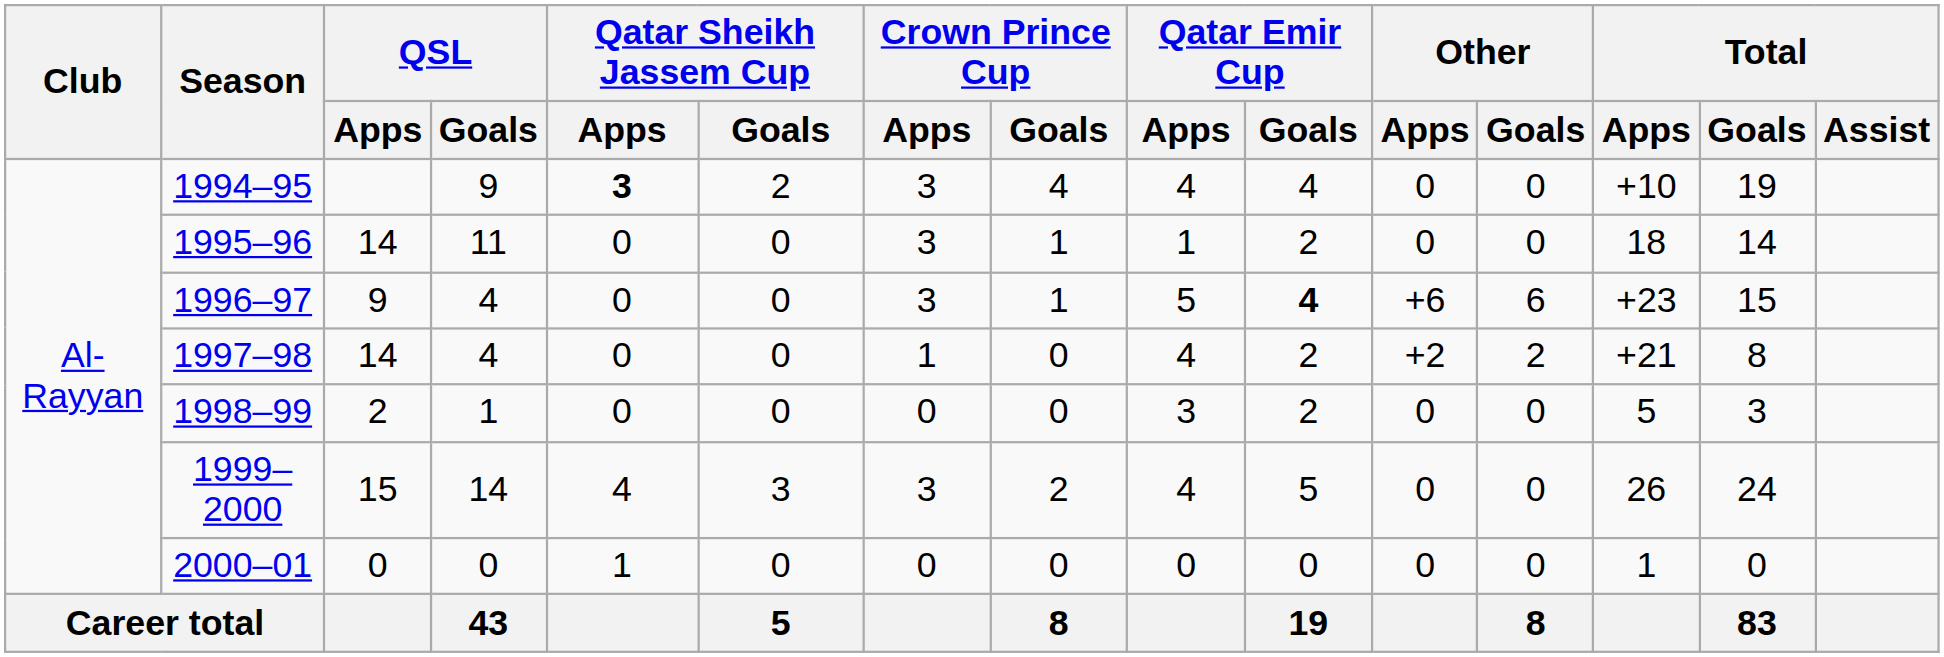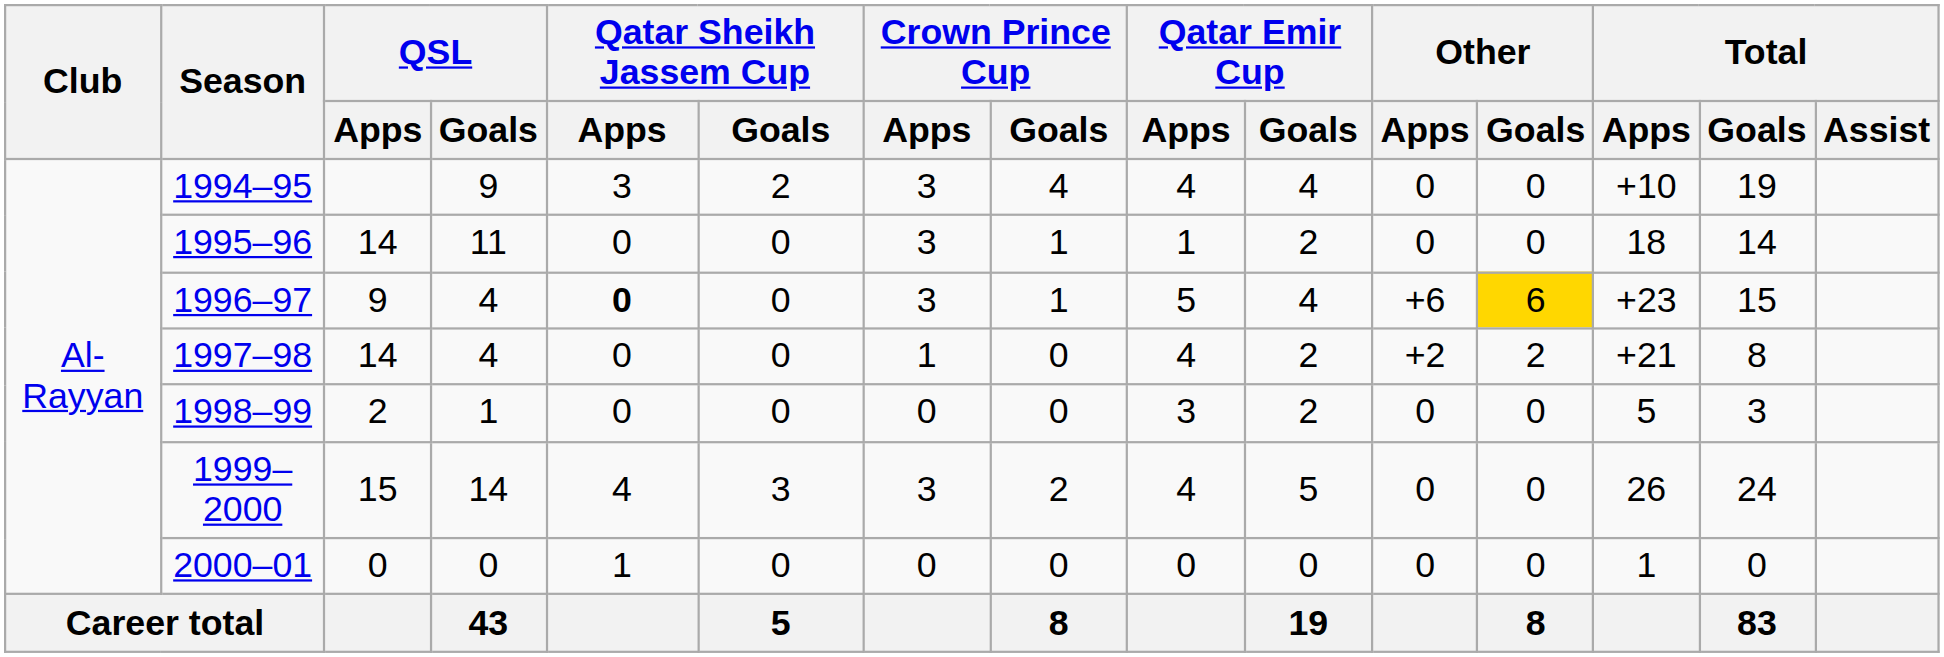(622, 186) bold -> (622, 186) normal
(622, 299) normal -> (622, 299) bold
(1308, 299) bold -> (1308, 299) normal
(1536, 299) no background -> (1536, 299) gold background
